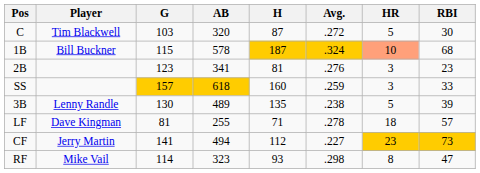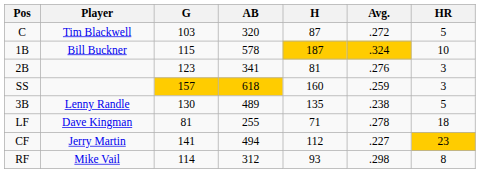- column: (447, 13)
(391, 50) lightsalmon background -> (443, 50) no background
(221, 159) 323 -> (251, 159) 312
